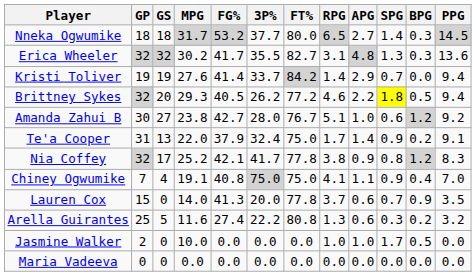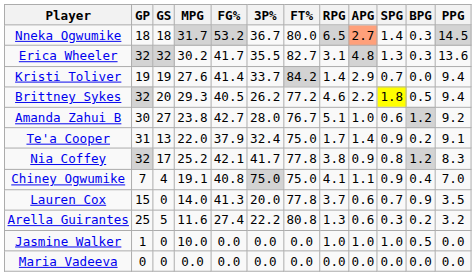(265, 35) 37.7 -> (265, 35) 36.7
(363, 35) no background -> (363, 35) lightsalmon background
(143, 241) 2 -> (143, 241) 1
(392, 241) 1.7 -> (392, 241) 1.0
